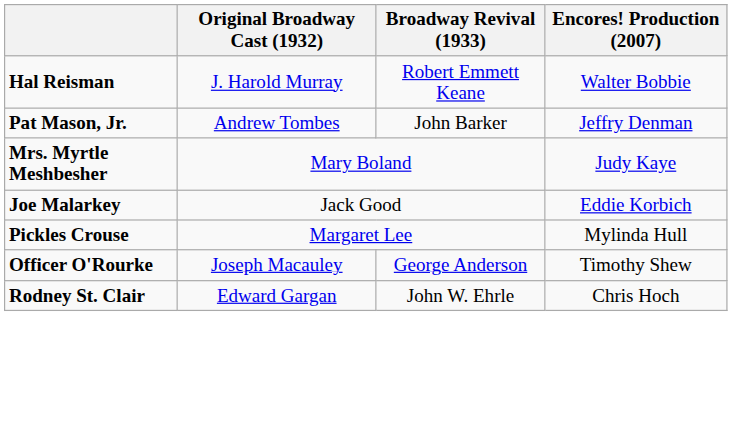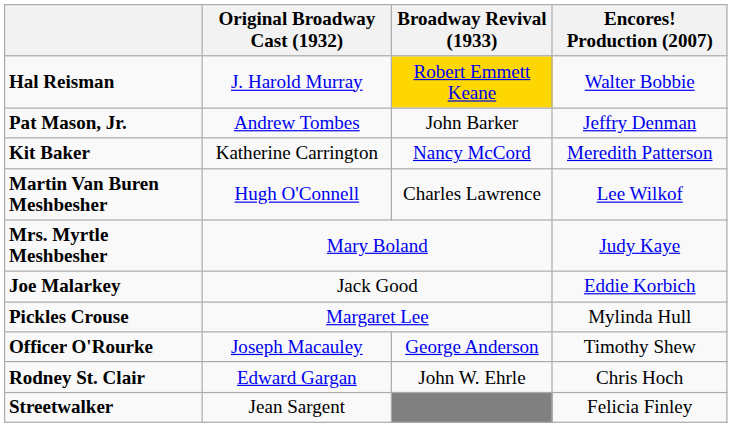(461, 81) no background -> (472, 81) gold background
+ row: (49, 153)
+ row: (84, 193)
+ row: (61, 407)
